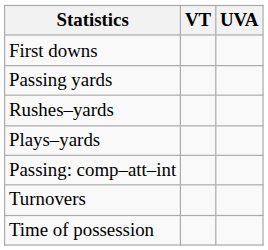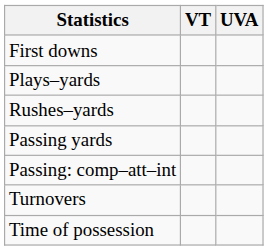rows swapped: (55, 140) <-> (61, 80)
